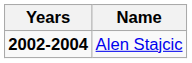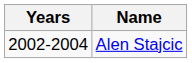(48, 44) bold -> (48, 44) normal
